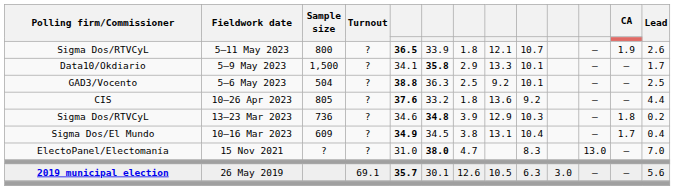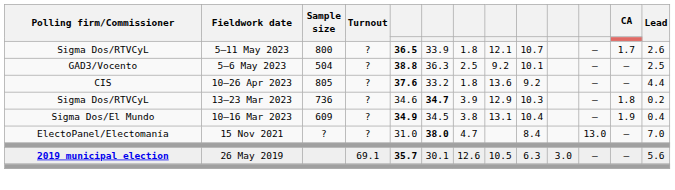(626, 50) 1.9 -> (626, 50) 1.7
- row: (103, 67)
(437, 118) 34.8 -> (437, 101) 34.7
(626, 135) 1.7 -> (626, 118) 1.9
(532, 151) 8.3 -> (532, 135) 8.4
